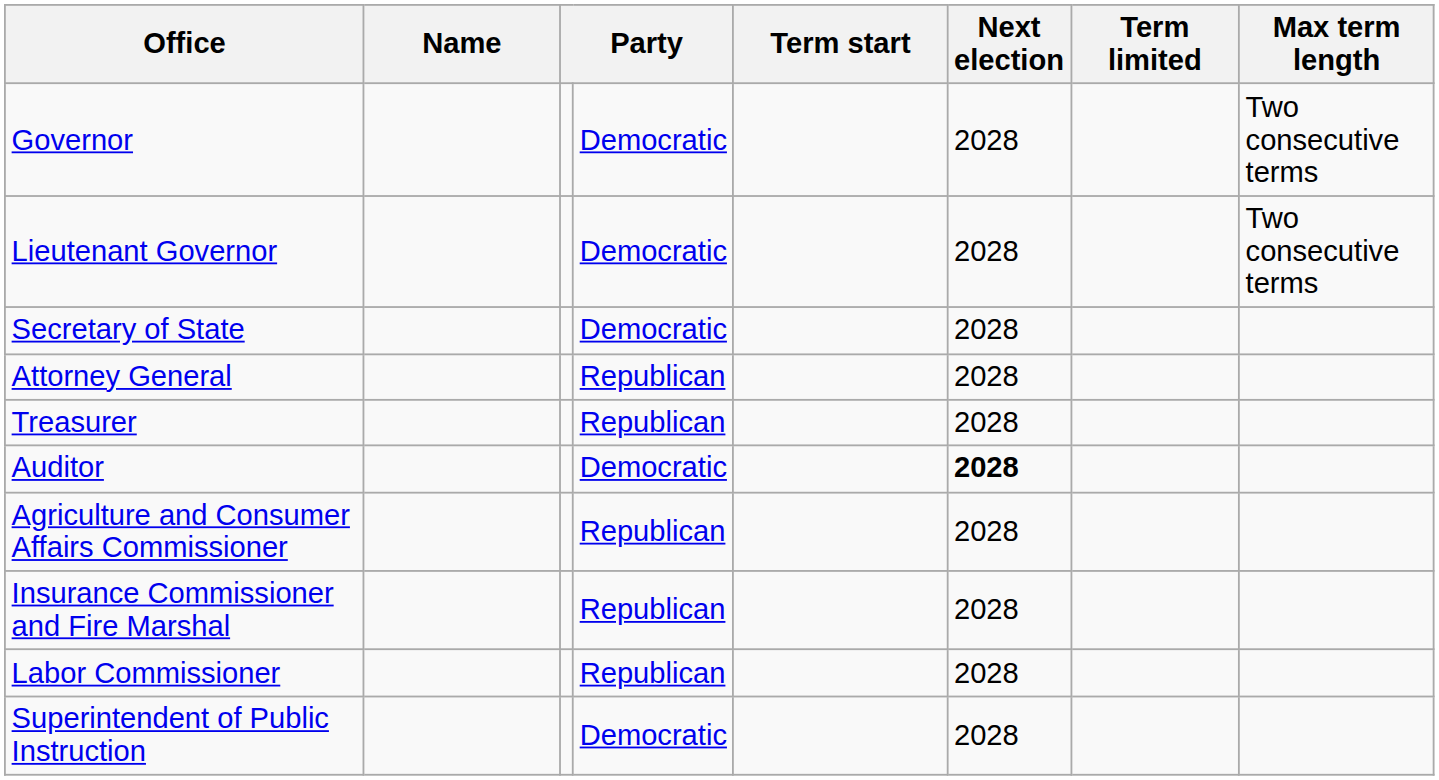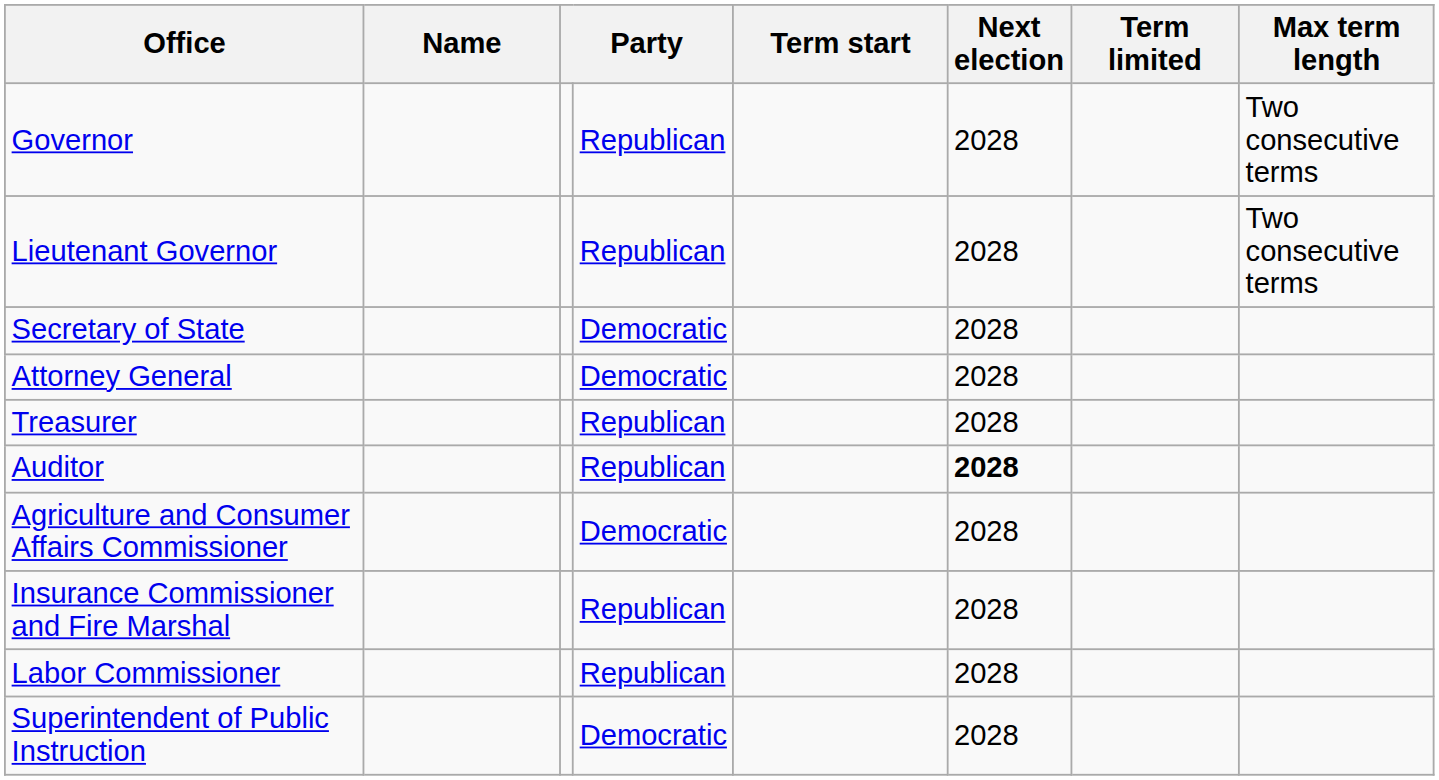(653, 139) Democratic -> (653, 139) Republican
(653, 250) Democratic -> (653, 250) Republican
(653, 376) Republican -> (653, 376) Democratic
(653, 468) Democratic -> (653, 468) Republican
(653, 531) Republican -> (653, 531) Democratic
